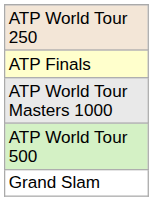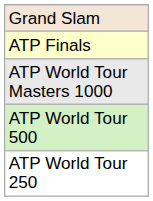(68, 27) ATP World Tour 250 -> (54, 18) Grand Slam
(54, 182) Grand Slam -> (68, 173) ATP World Tour 250
